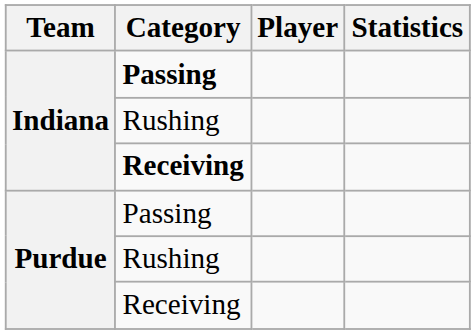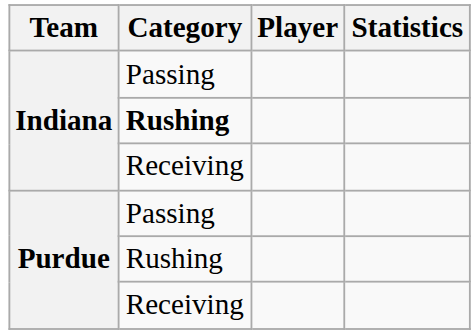(169, 73) bold -> (170, 73) normal
(171, 120) normal -> (178, 120) bold
(183, 166) bold -> (185, 166) normal
